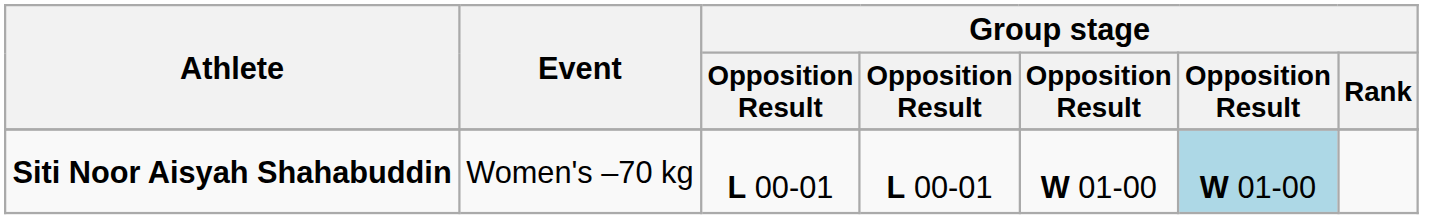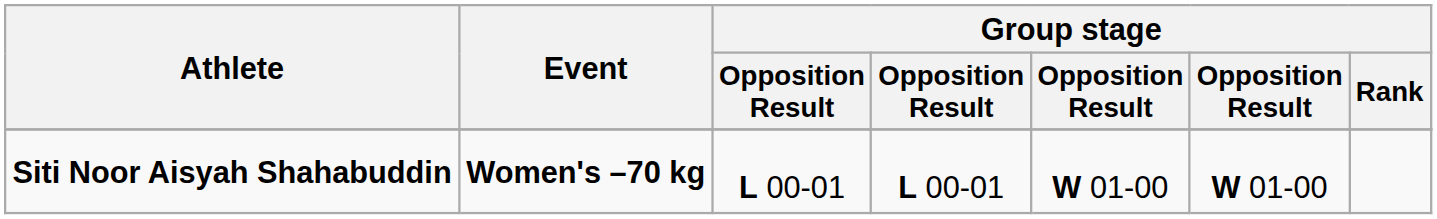(580, 171) normal -> (586, 171) bold
(1258, 188) lightblue background -> (1270, 188) no background
